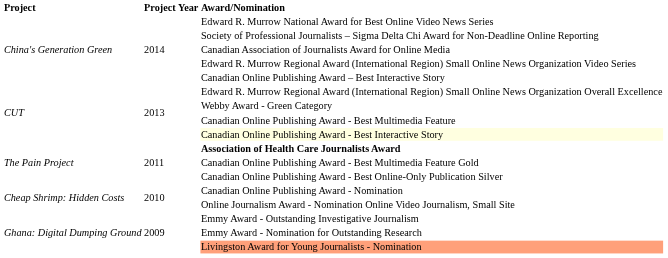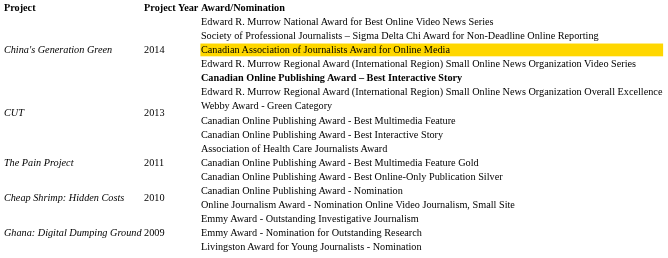(325, 50) no background -> (325, 50) gold background
(323, 78) normal -> (332, 78) bold
(322, 134) lightyellow background -> (322, 134) no background
(301, 148) bold -> (294, 148) normal
(311, 247) lightsalmon background -> (311, 247) no background
